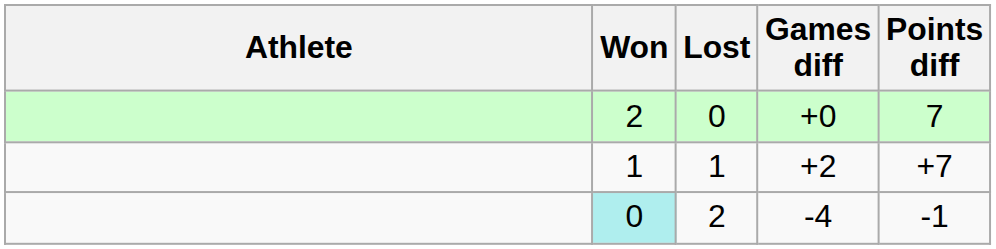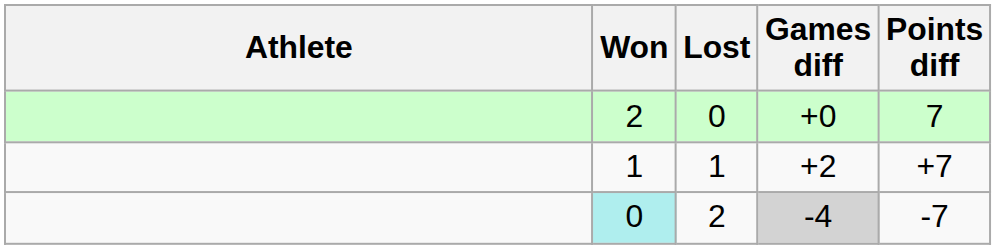(818, 217) no background -> (818, 217) lightgrey background
(935, 217) -1 -> (935, 217) -7
